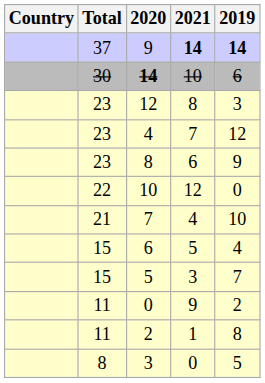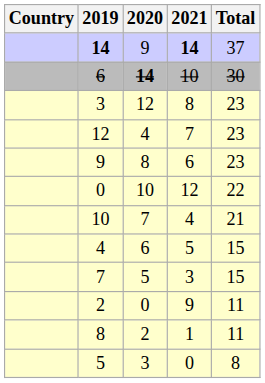columns swapped: (237, 18) <-> (102, 18)
